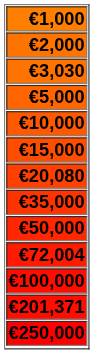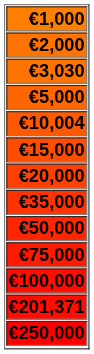(52, 123) €10,000 -> (52, 123) €10,004
(52, 176) €20,080 -> (52, 176) €20,000
(52, 254) €72,004 -> (52, 254) €75,000
